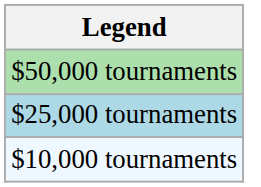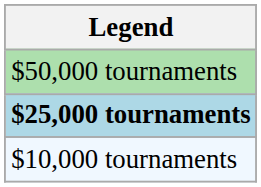(124, 115) normal -> (131, 115) bold
